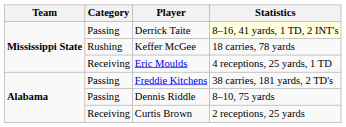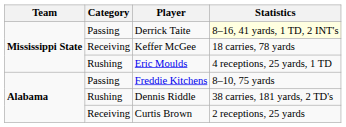(105, 46) Rushing -> (109, 46) Receiving
(109, 63) Receiving -> (105, 63) Rushing
(273, 80) 38 carries, 181 yards, 2 TD's -> (243, 80) 8–10, 75 yards
(103, 97) Passing -> (105, 97) Rushing
(243, 97) 8–10, 75 yards -> (273, 97) 38 carries, 181 yards, 2 TD's
